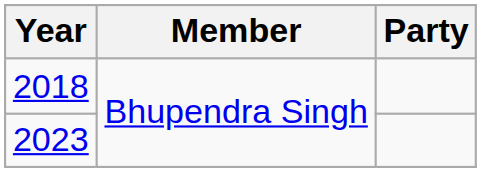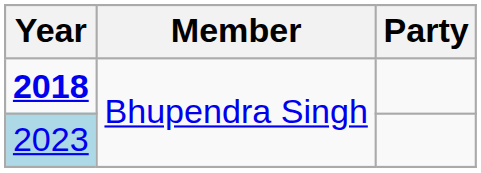(51, 85) normal -> (51, 85) bold
(51, 139) no background -> (51, 139) lightblue background
